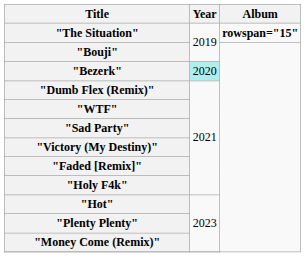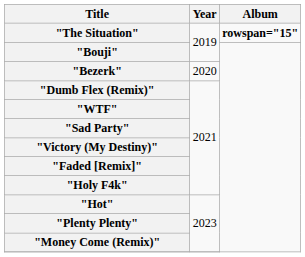(205, 71) paleturquoise background -> (205, 71) no background
